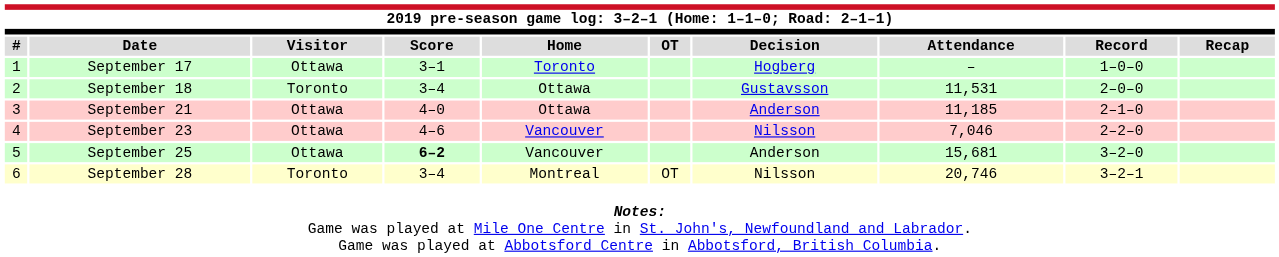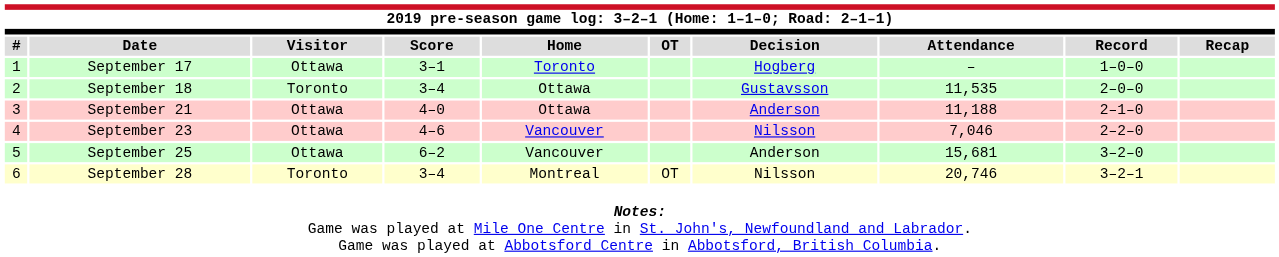(971, 88) 11,531 -> (971, 88) 11,535
(971, 110) 11,185 -> (971, 110) 11,188
(432, 152) bold -> (432, 152) normal
